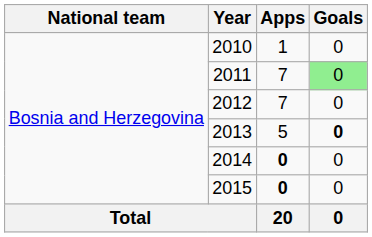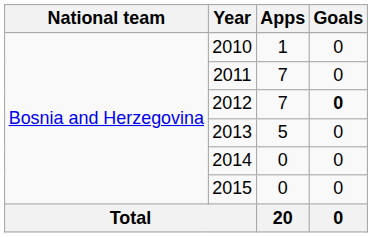(338, 75) lightgreen background -> (338, 75) no background
(338, 103) normal -> (338, 103) bold
(338, 132) bold -> (338, 132) normal
(283, 160) bold -> (283, 160) normal
(283, 189) bold -> (283, 189) normal
